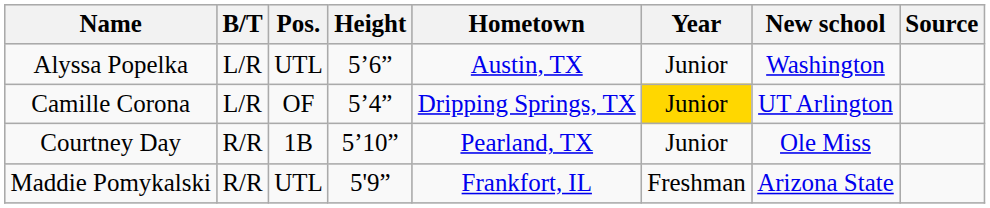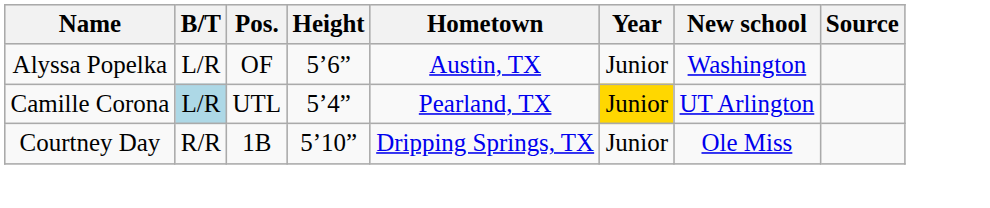(298, 63) UTL -> (257, 63) OF
(243, 103) no background -> (201, 103) lightblue background
(298, 103) OF -> (257, 103) UTL
(527, 103) Dripping Springs, TX -> (485, 103) Pearland, TX
(527, 143) Pearland, TX -> (485, 143) Dripping Springs, TX
- row: (111, 182)
